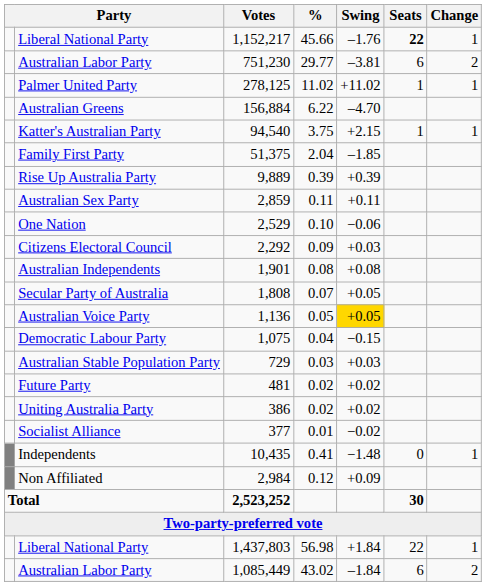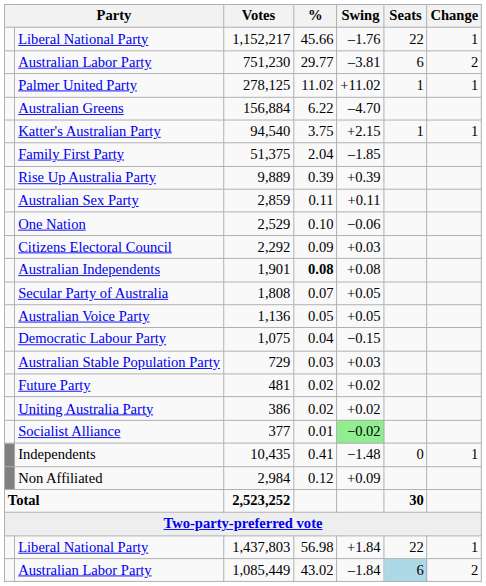(416, 39) bold -> (416, 39) normal
(321, 270) normal -> (321, 270) bold
(364, 316) gold background -> (364, 316) no background
(364, 431) no background -> (364, 431) lightgreen background
(420, 570) no background -> (420, 570) lightblue background
